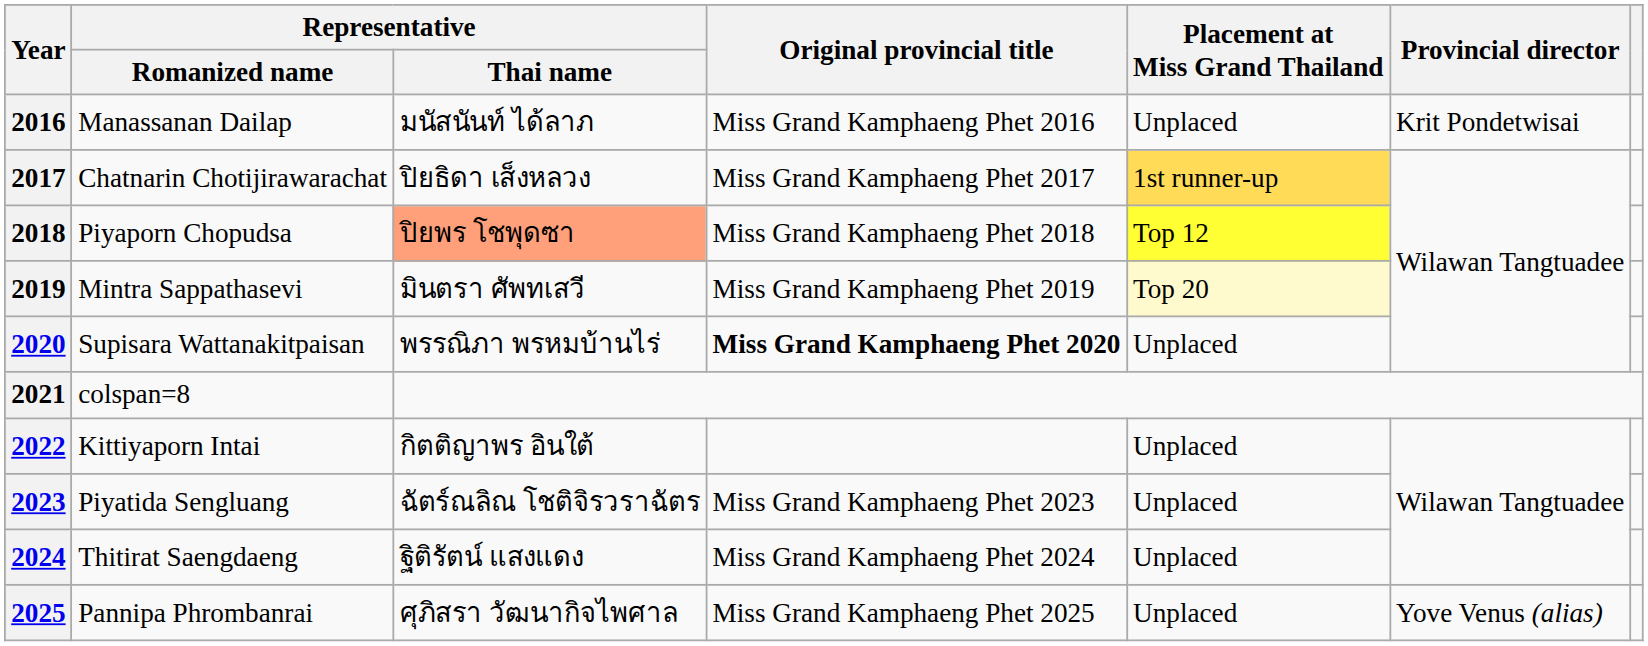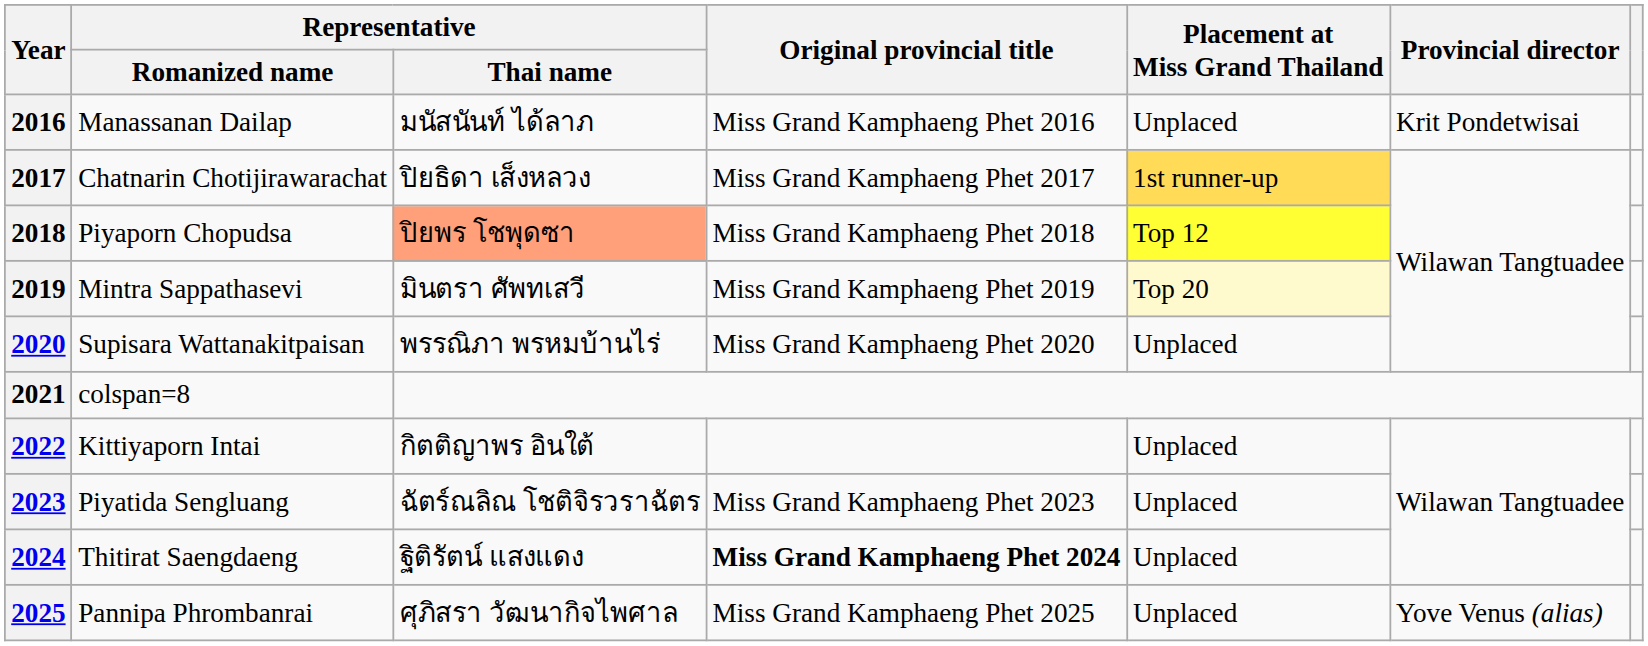(917, 344) bold -> (904, 344) normal
(904, 556) normal -> (917, 556) bold
